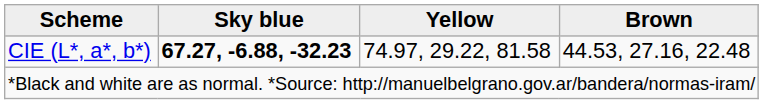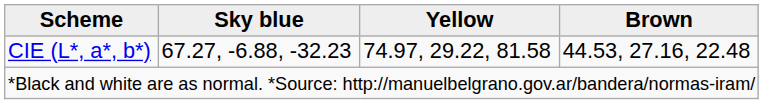(256, 51) bold -> (256, 51) normal
